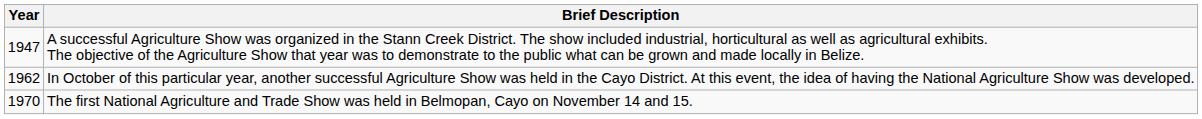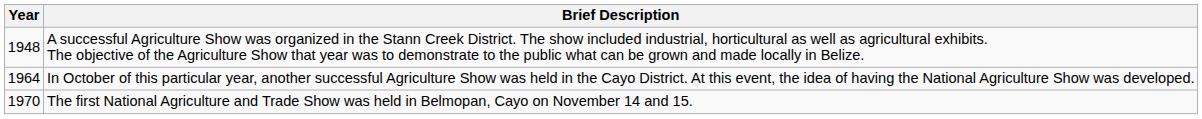(24, 47) 1947 -> (24, 47) 1948
(24, 78) 1962 -> (24, 78) 1964
